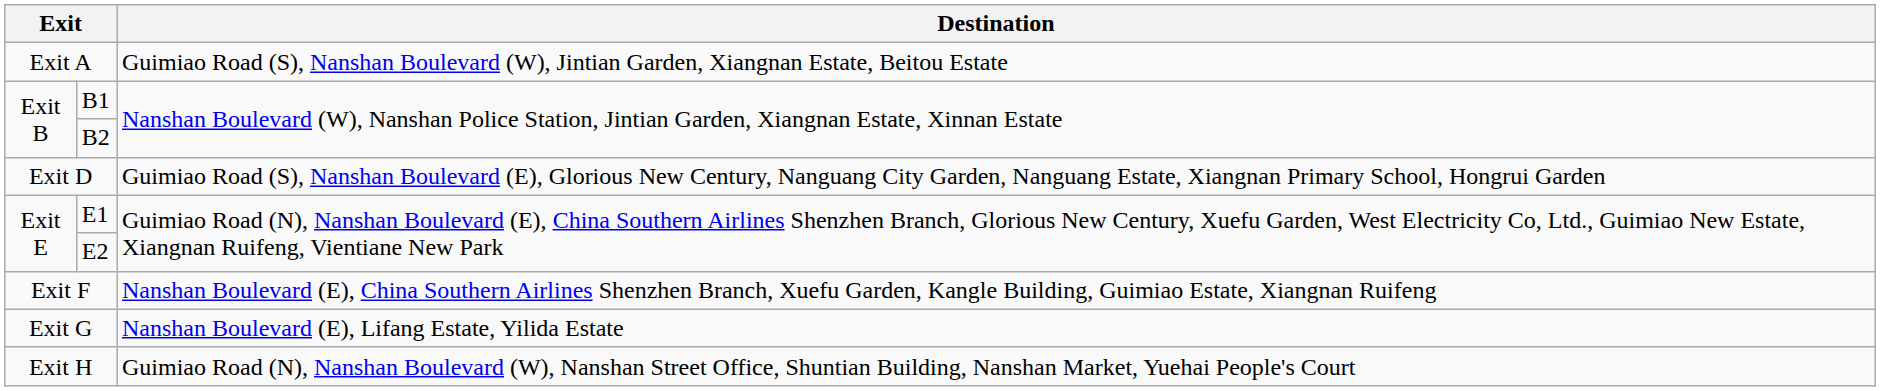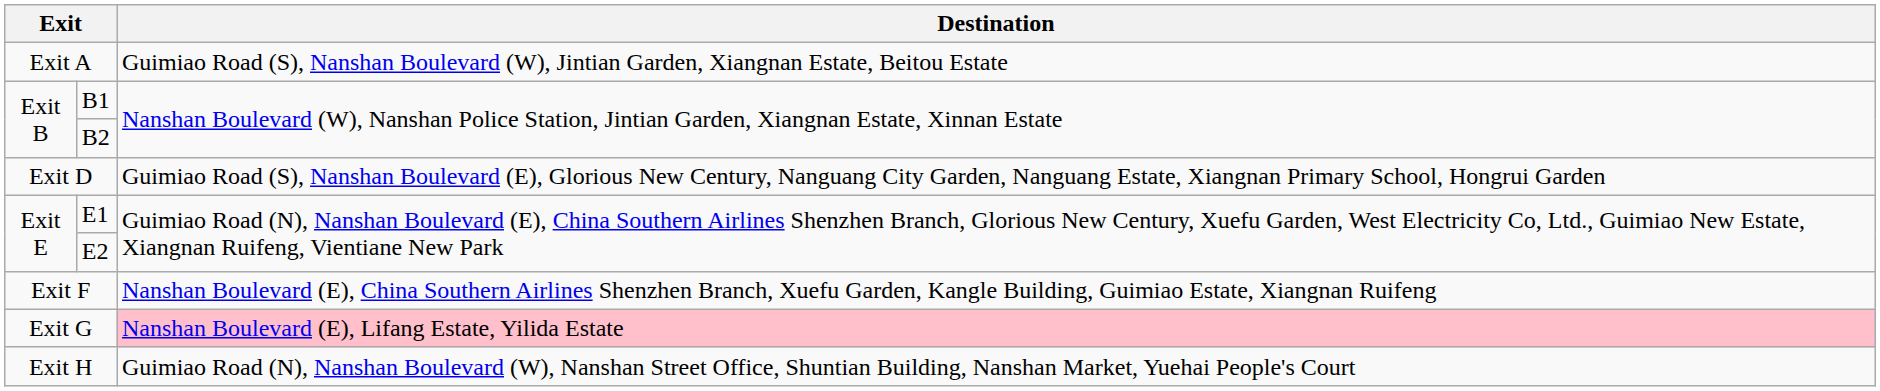(373, 328) no background -> (373, 328) pink background
